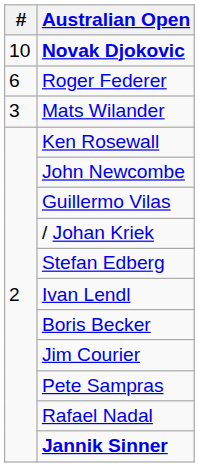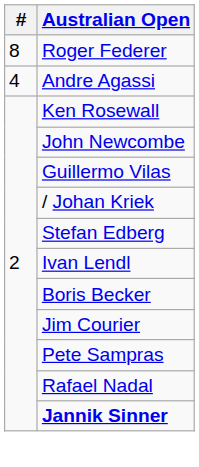- row: (113, 50)
(14, 80) 6 -> (14, 50) 8
+ row: (98, 80)
- row: (103, 111)
